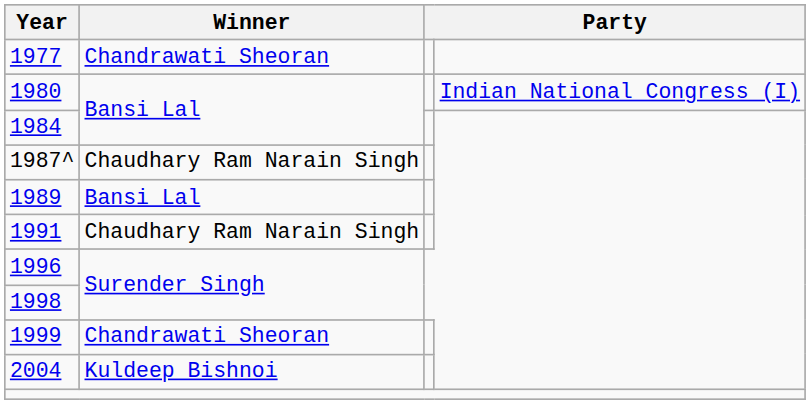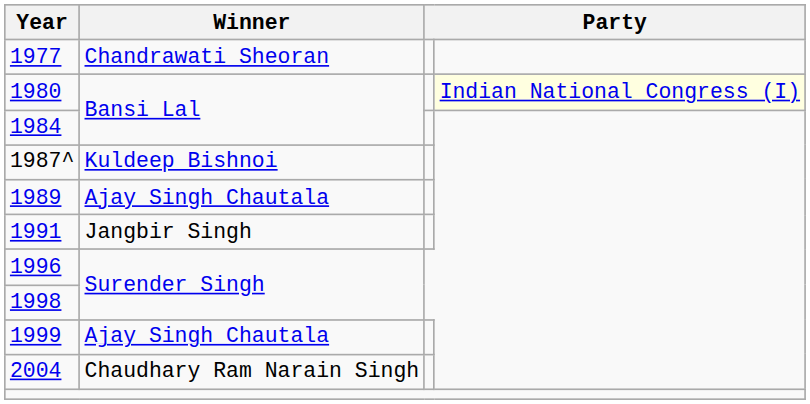(620, 92) no background -> (620, 92) lightyellow background
(252, 162) Chaudhary Ram Narain Singh -> (181, 162) Kuldeep Bishnoi
(142, 197) Bansi Lal -> (207, 197) Ajay Singh Chautala
(252, 232) Chaudhary Ram Narain Singh -> (168, 232) Jangbir Singh
(207, 337) Chandrawati Sheoran -> (207, 337) Ajay Singh Chautala
(181, 372) Kuldeep Bishnoi -> (252, 372) Chaudhary Ram Narain Singh
